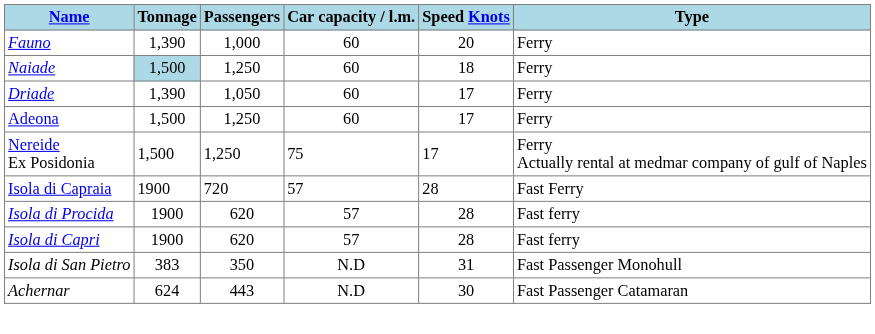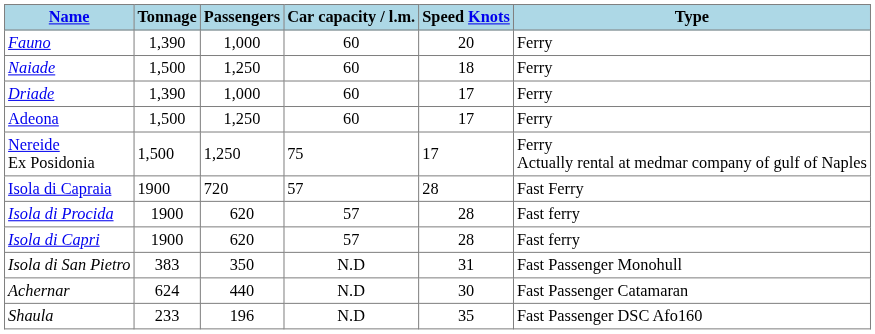(167, 68) lightblue background -> (167, 68) no background
(242, 93) 1,050 -> (242, 93) 1,000
(242, 290) 443 -> (242, 290) 440
+ row: (31, 316)
